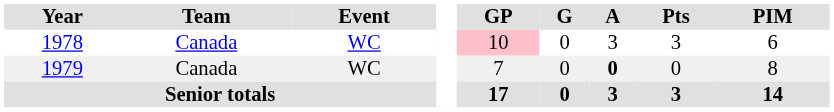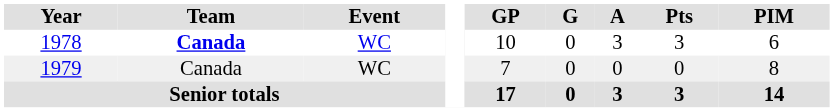(206, 42) normal -> (211, 42) bold
(498, 42) pink background -> (506, 42) no background
(613, 68) bold -> (617, 68) normal
